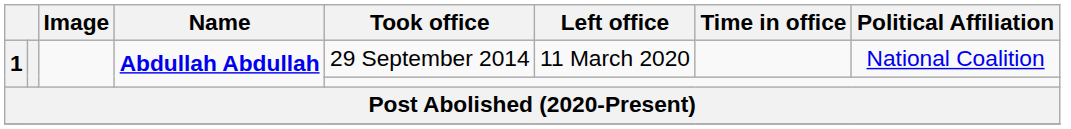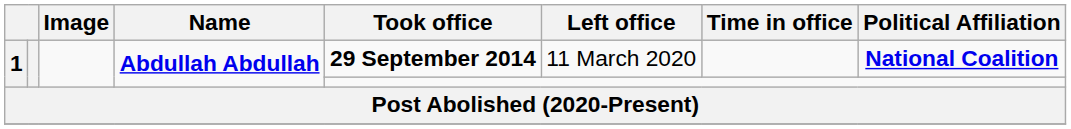(430, 58) normal -> (433, 58) bold
(956, 58) normal -> (962, 58) bold
